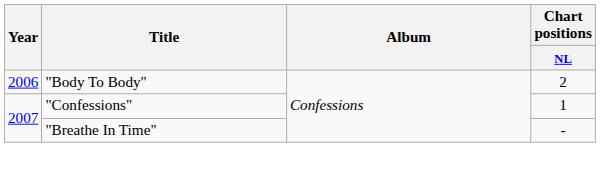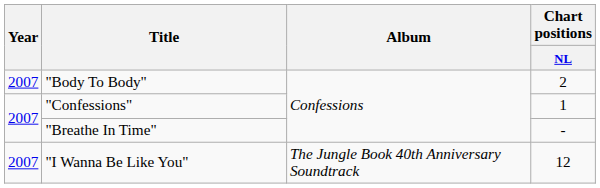(23, 81) 2006 -> (23, 81) 2007
+ row: (117, 162)
